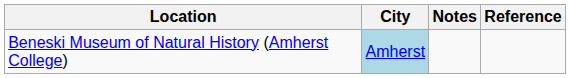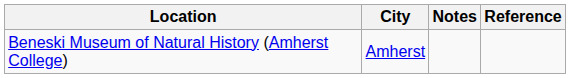(395, 51) lightblue background -> (395, 51) no background
